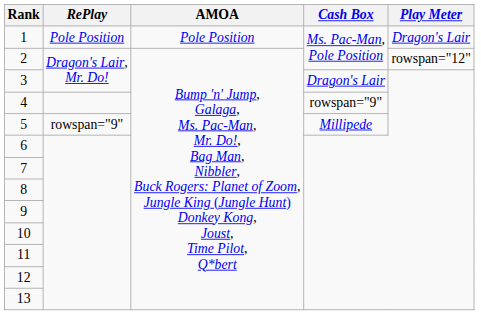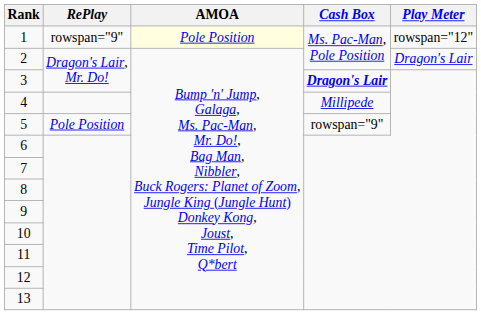(87, 37) Pole Position -> (87, 37) rowspan="9"
(217, 37) no background -> (217, 37) lightyellow background
(431, 37) Dragon's Lair -> (433, 37) rowspan="12"
(431, 59) rowspan="12" -> (433, 59) Dragon's Lair
(346, 80) normal -> (347, 80) bold
(346, 102) rowspan="9" -> (347, 102) Millipede
(87, 124) rowspan="9" -> (87, 124) Pole Position
(346, 124) Millipede -> (347, 124) rowspan="9"
